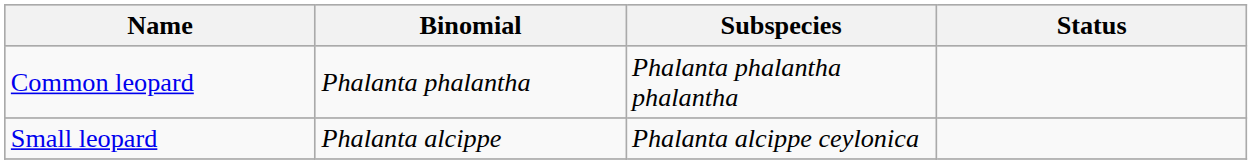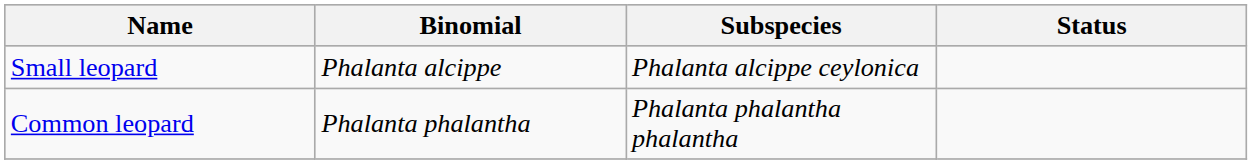rows swapped: (102, 81) <-> (84, 138)
